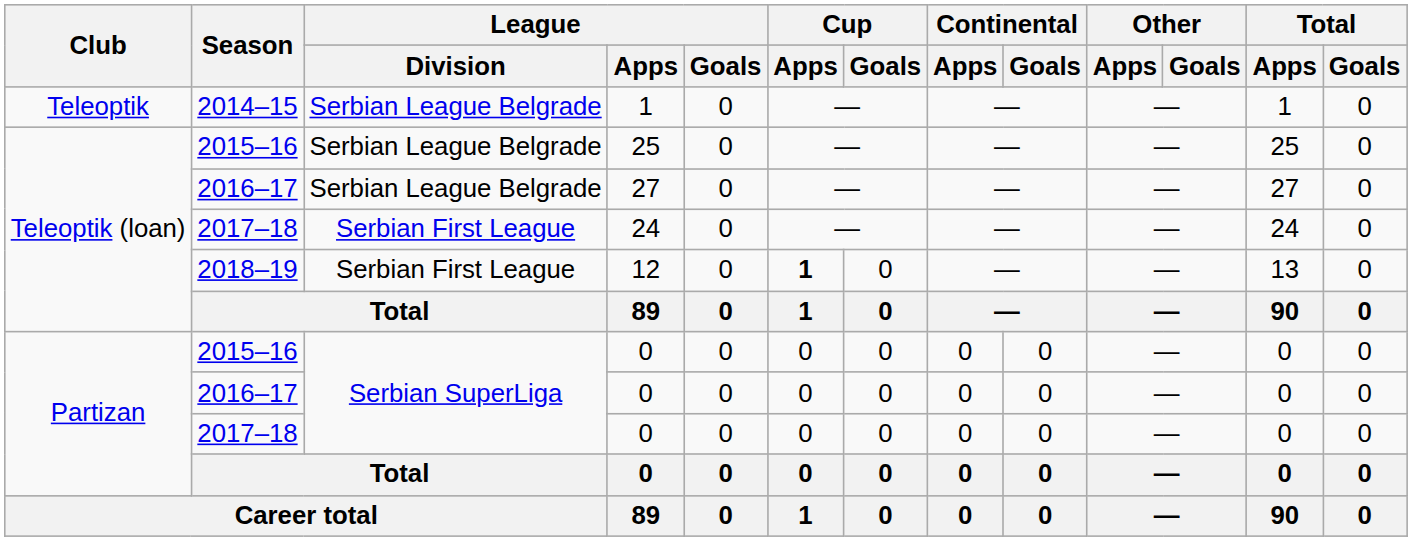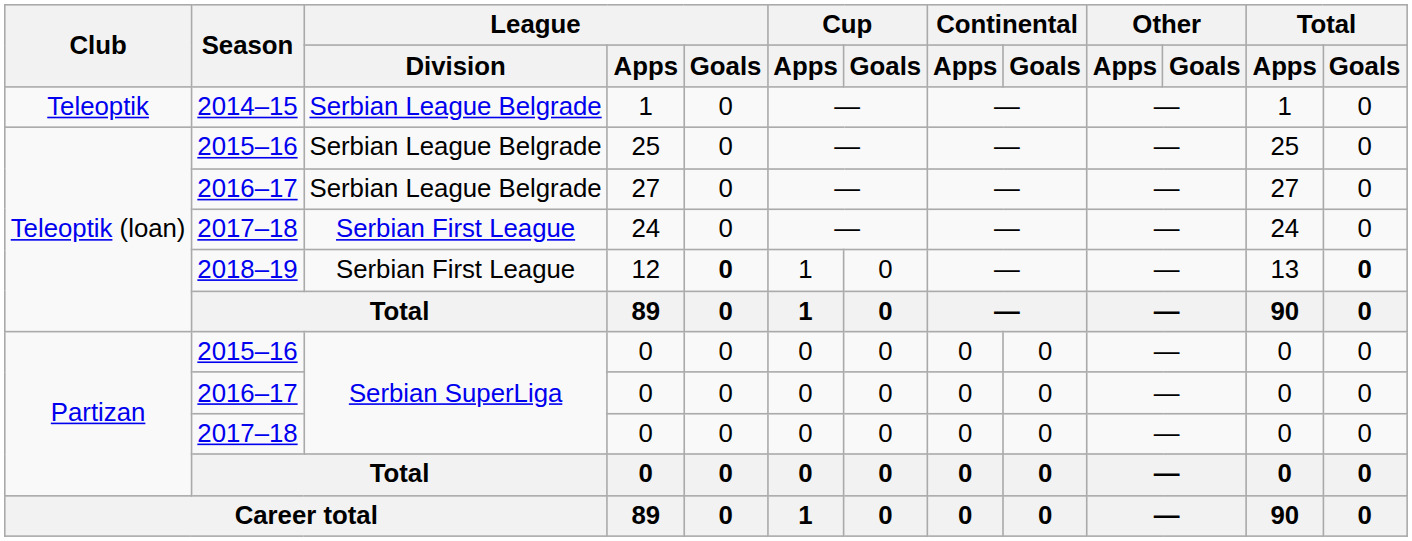(726, 270) normal -> (726, 270) bold
(806, 270) bold -> (806, 270) normal
(1365, 270) normal -> (1365, 270) bold
